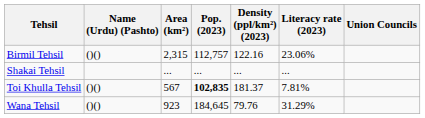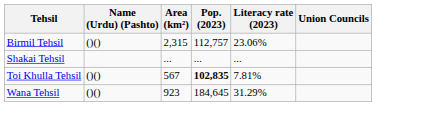- column: (255, 25)
